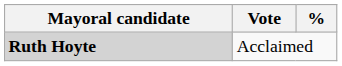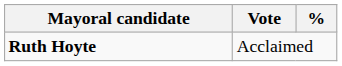(52, 46) lightgrey background -> (52, 46) no background
